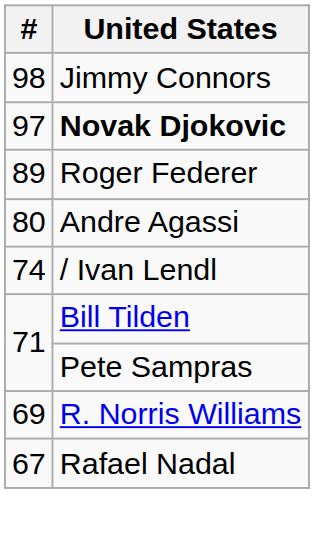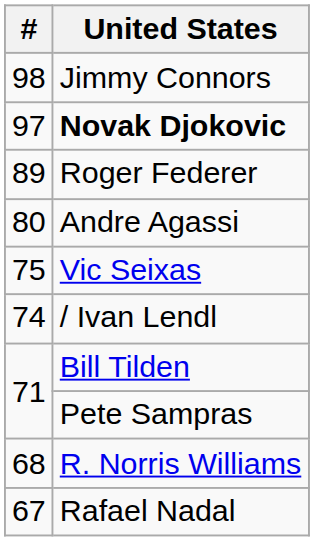+ row: (130, 270)
(29, 414) 69 -> (29, 462) 68
